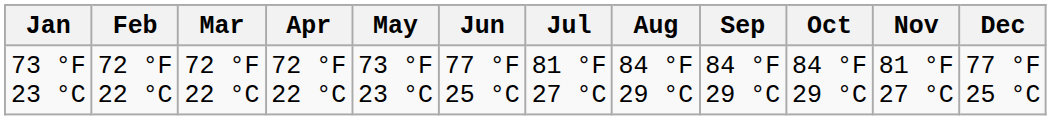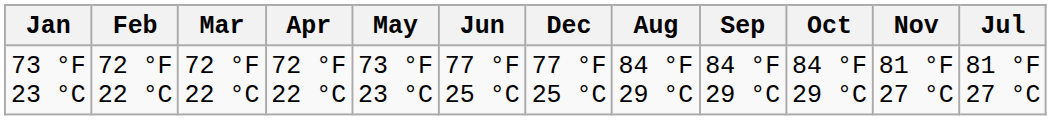columns swapped: (569, 25) <-> (1003, 25)
